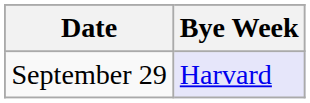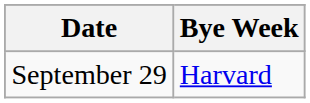(226, 74) lavender background -> (226, 74) no background
